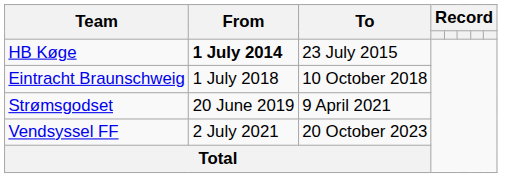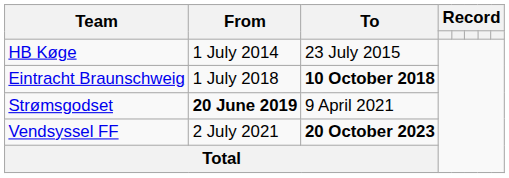(237, 52) bold -> (236, 52) normal
(365, 78) normal -> (370, 78) bold
(244, 105) normal -> (245, 105) bold
(365, 132) normal -> (370, 132) bold
